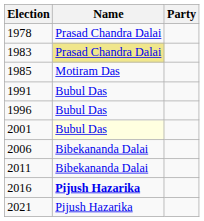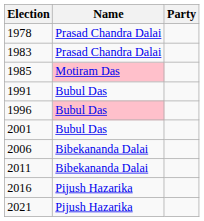(108, 52) khaki background -> (108, 52) no background
(88, 71) no background -> (88, 71) pink background
(81, 110) no background -> (81, 110) pink background
(81, 129) lightyellow background -> (81, 129) no background
(98, 187) bold -> (94, 187) normal
